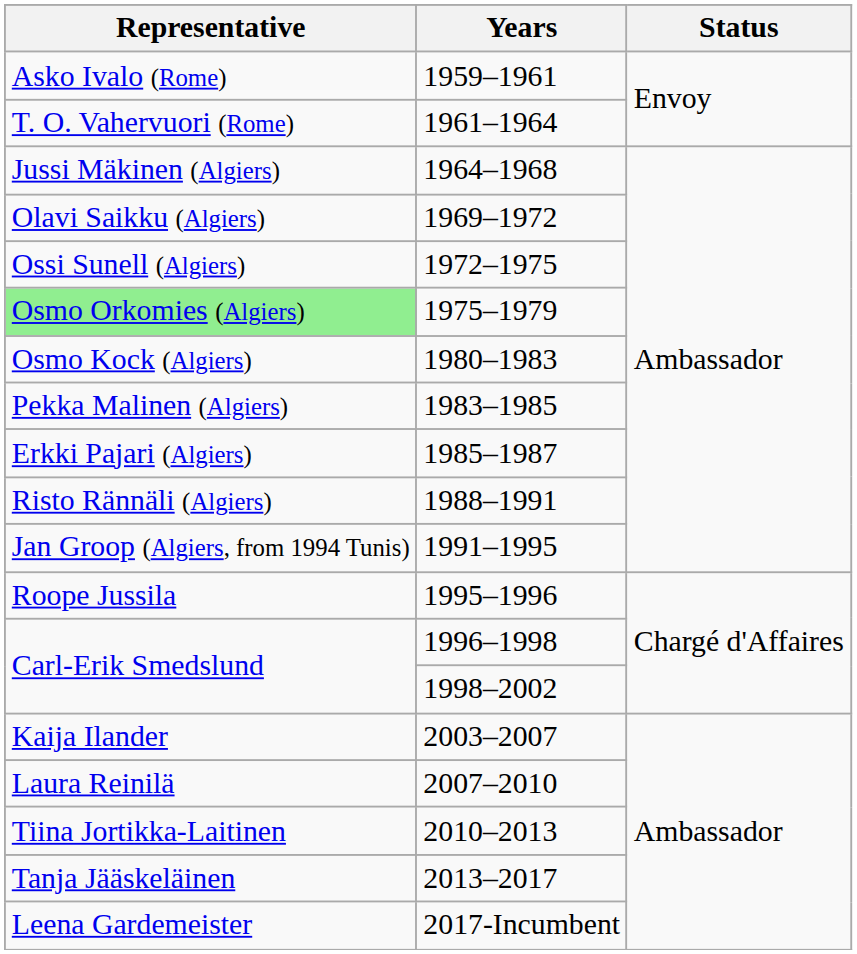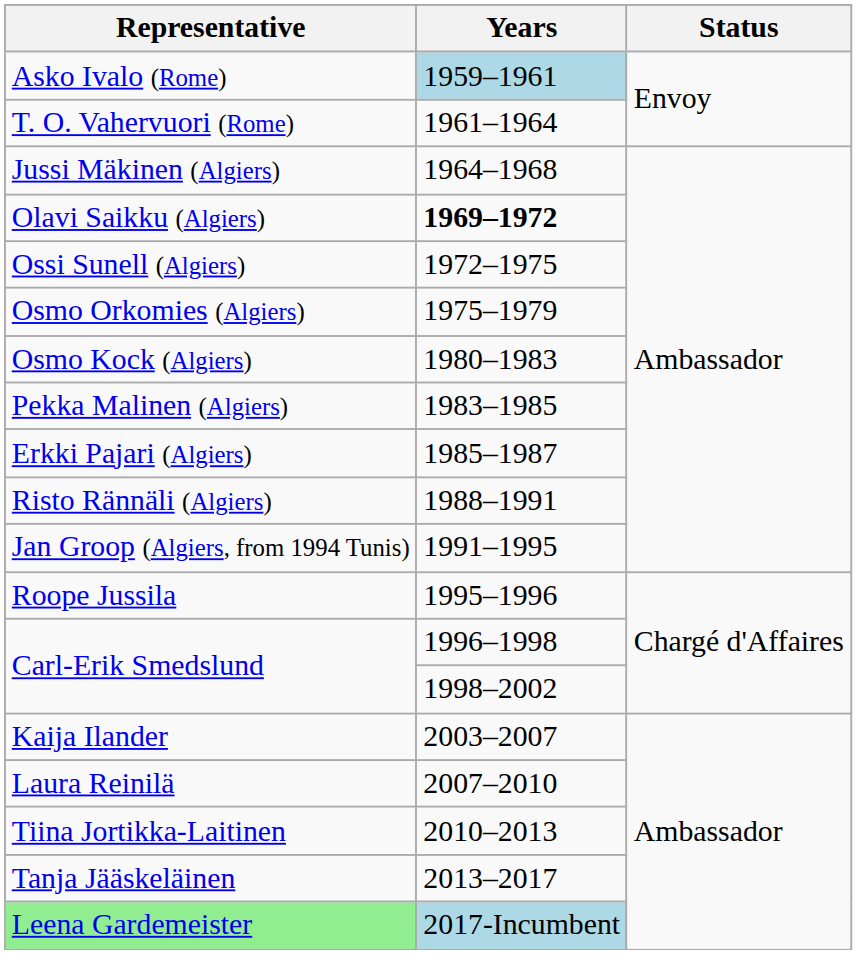(490, 75) no background -> (490, 75) lightblue background
(490, 216) normal -> (490, 216) bold
(158, 311) lightgreen background -> (158, 311) no background
(132, 924) no background -> (132, 924) lightgreen background
(522, 924) no background -> (522, 924) lightblue background
